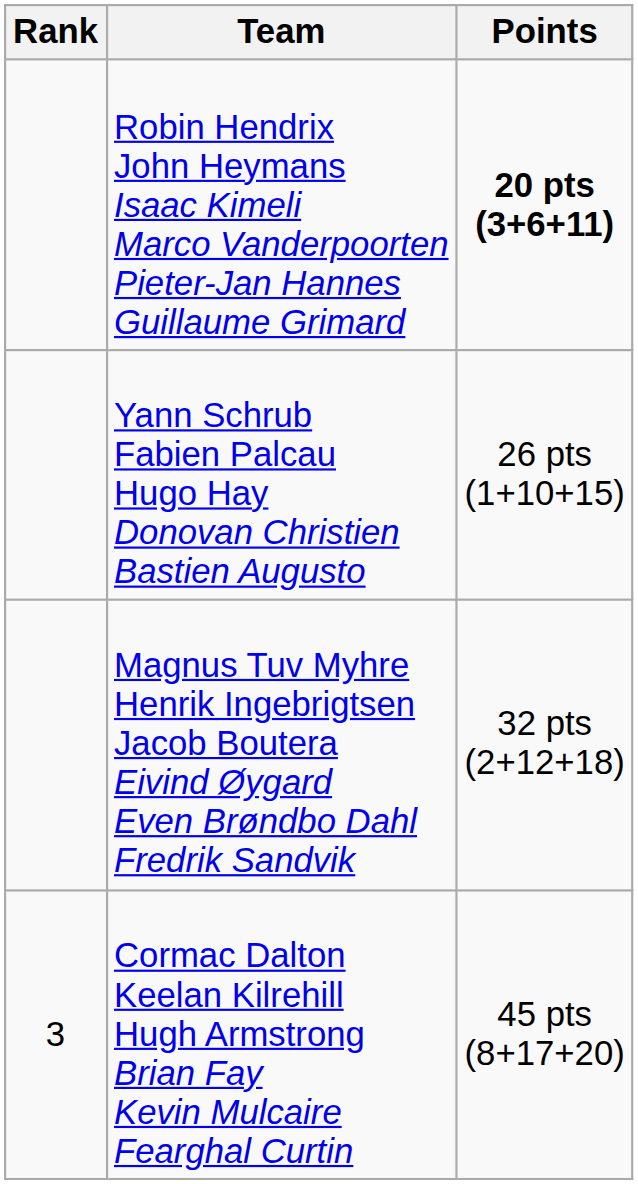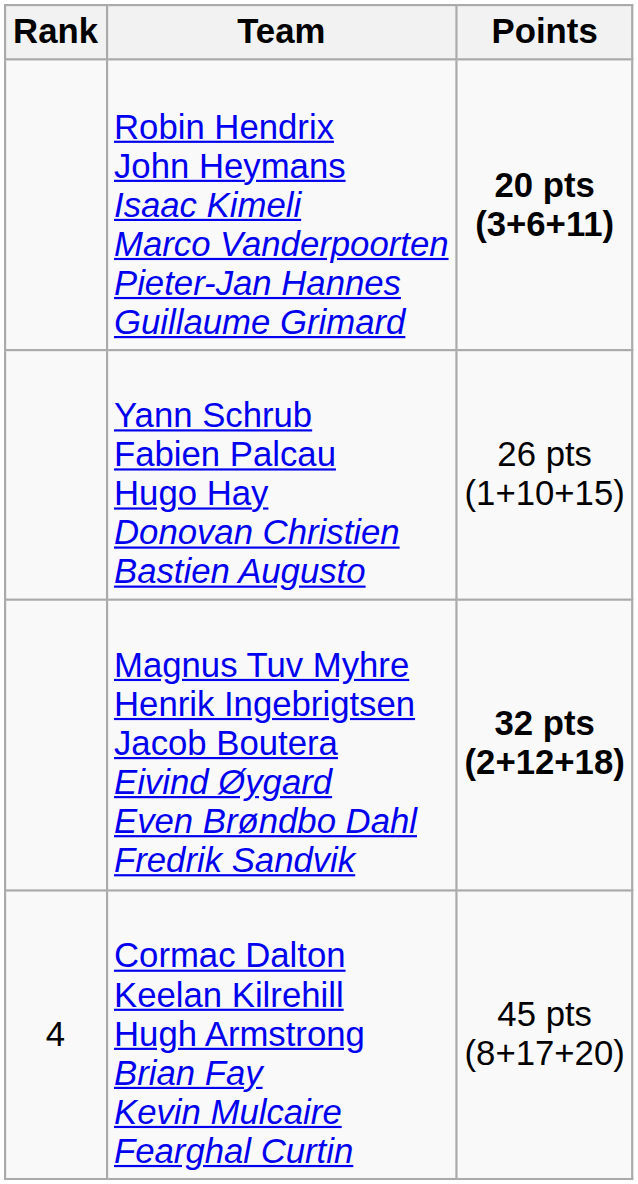(545, 744) normal -> (545, 744) bold
(56, 1033) 3 -> (56, 1033) 4
